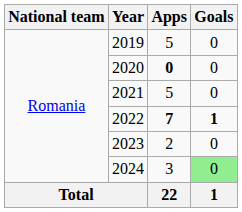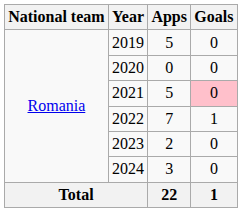(169, 67) bold -> (169, 67) normal
(214, 93) no background -> (214, 93) pink background
(169, 118) bold -> (169, 118) normal
(214, 118) bold -> (214, 118) normal
(214, 169) lightgreen background -> (214, 169) no background
